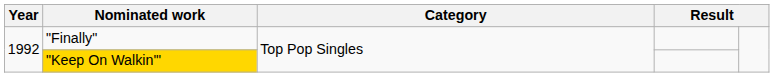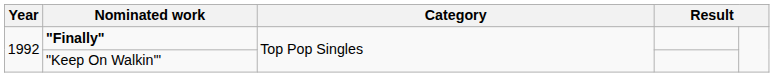(72, 38) normal -> (75, 38) bold
(104, 60) gold background -> (104, 60) no background
